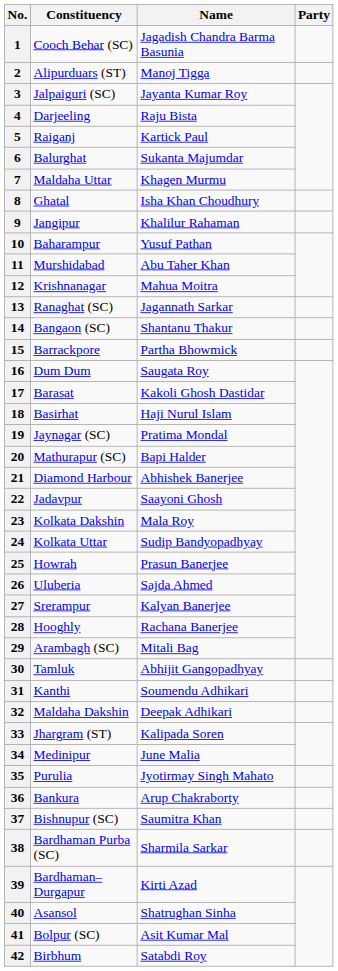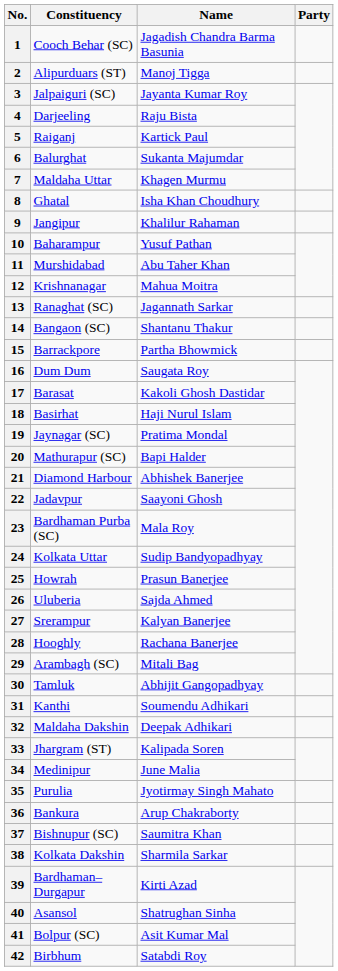(79, 520) Kolkata Dakshin -> (82, 528) Bardhaman Purba (SC)
(82, 847) Bardhaman Purba (SC) -> (79, 855) Kolkata Dakshin
